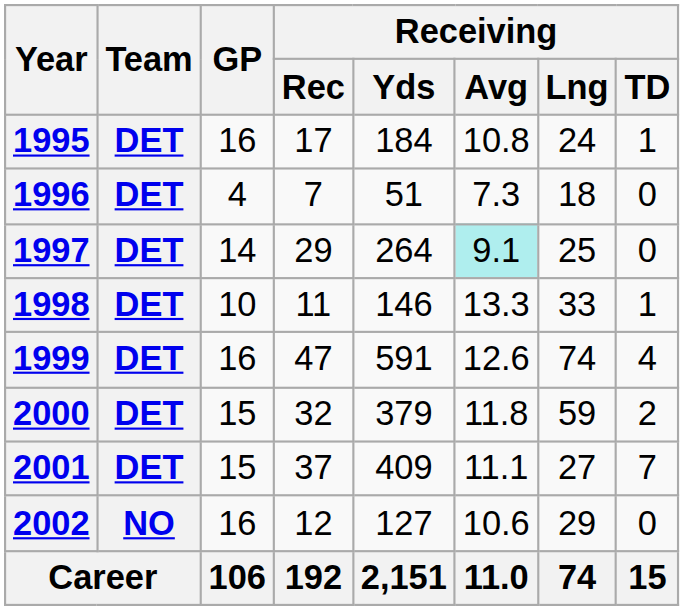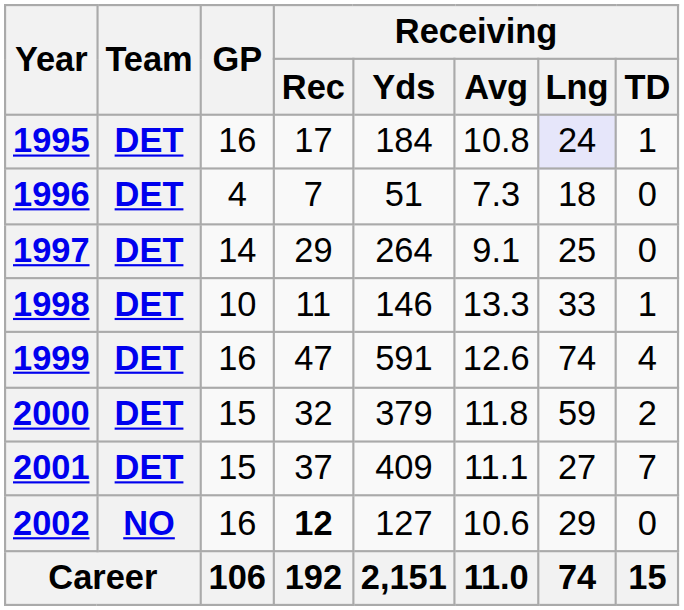(577, 140) no background -> (577, 140) lavender background
(496, 250) paleturquoise background -> (496, 250) no background
(313, 522) normal -> (313, 522) bold
